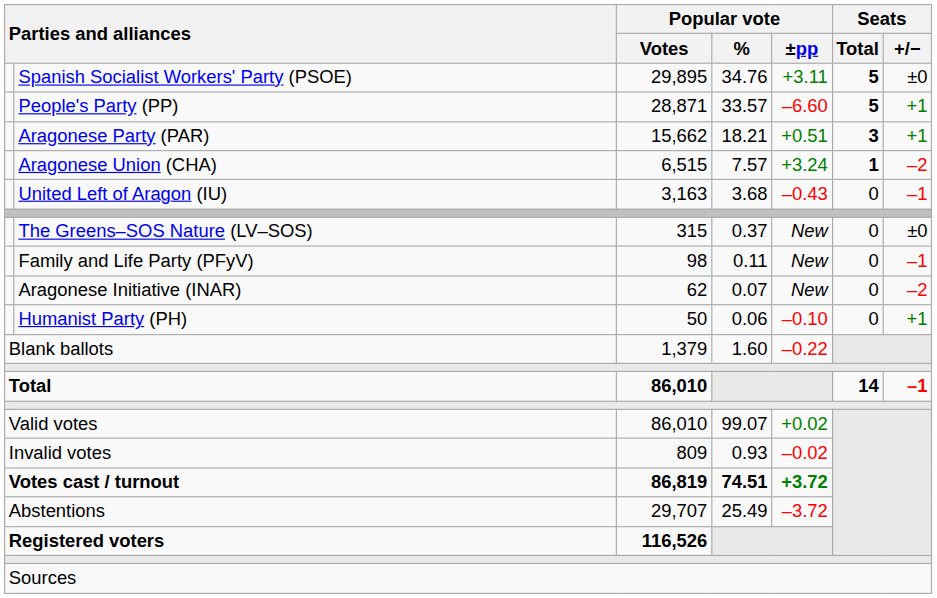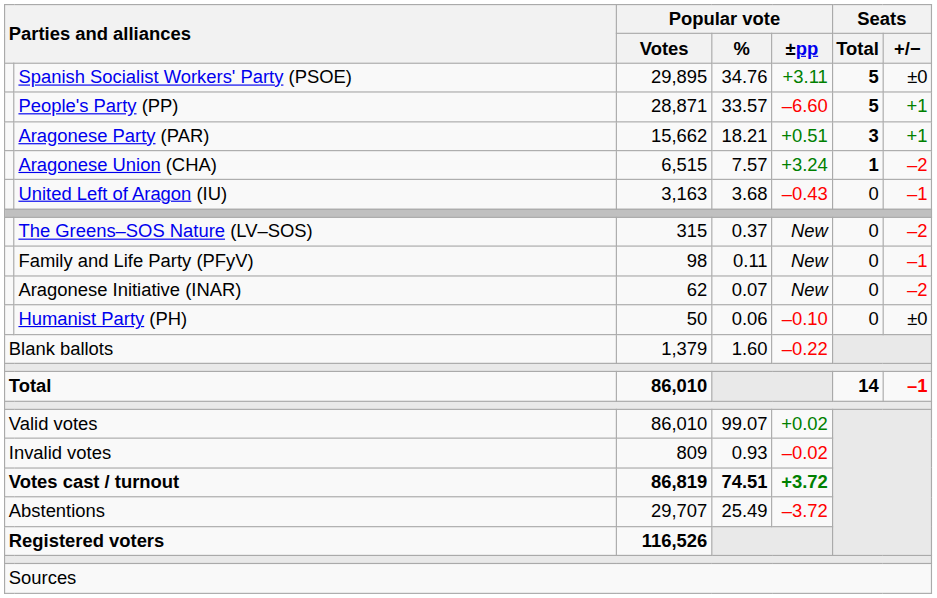(917, 231) ±0 -> (917, 231) –2
(917, 319) +1 -> (917, 319) ±0
